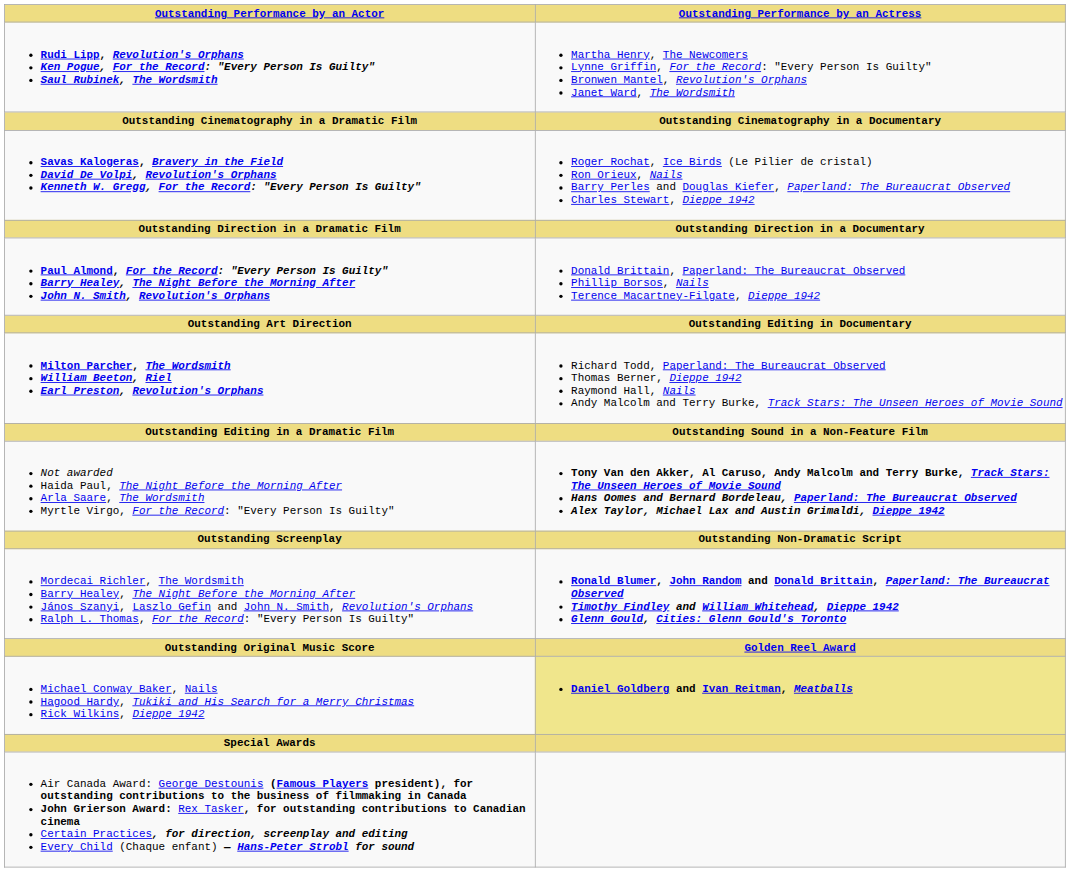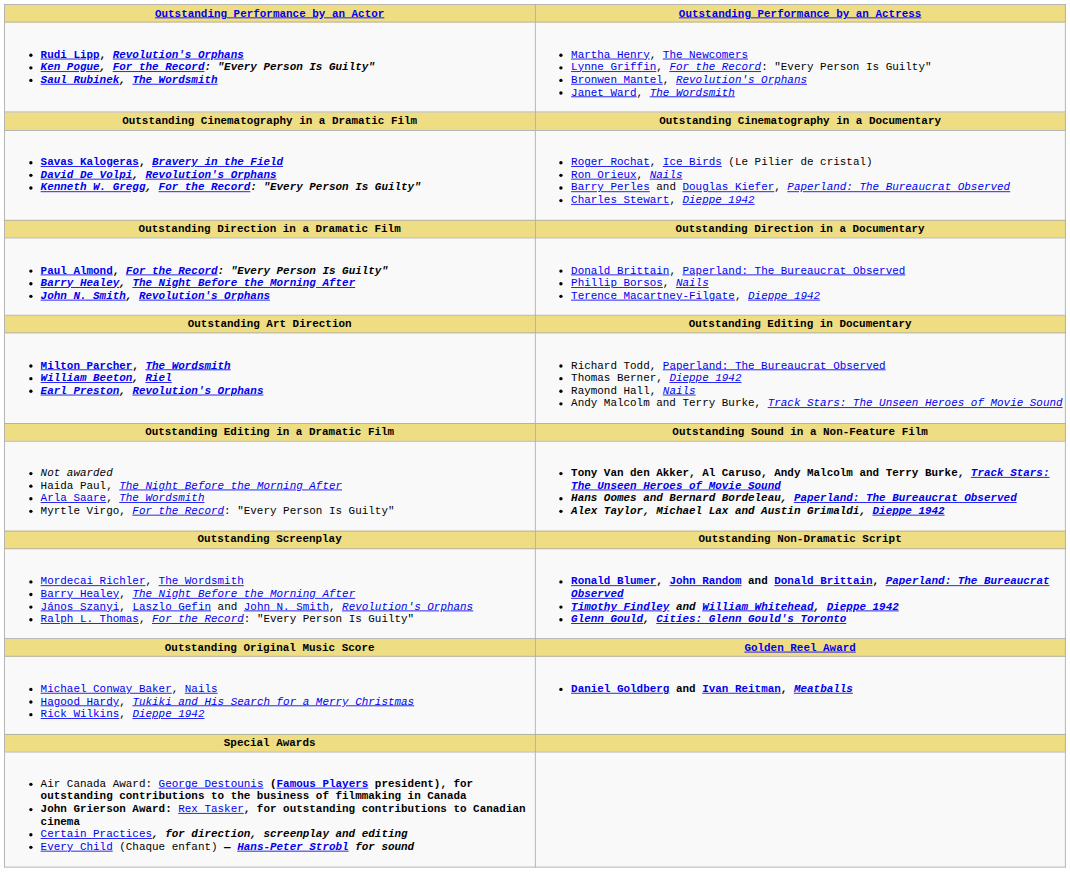(800, 689) khaki background -> (800, 689) no background
